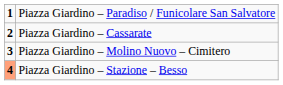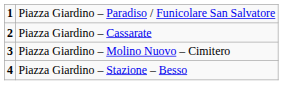(10, 70) lightsalmon background -> (10, 70) no background
